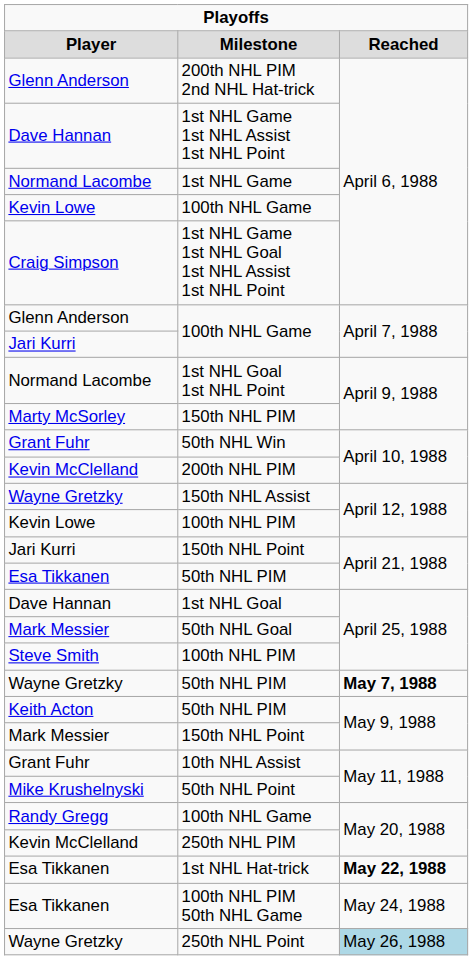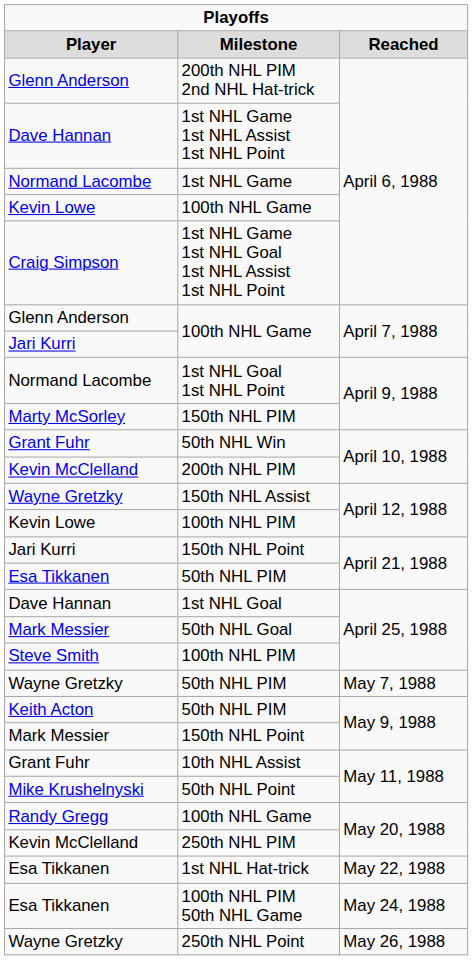(390, 682) bold -> (390, 682) normal
(395, 869) bold -> (394, 869) normal
(394, 941) lightblue background -> (394, 941) no background
